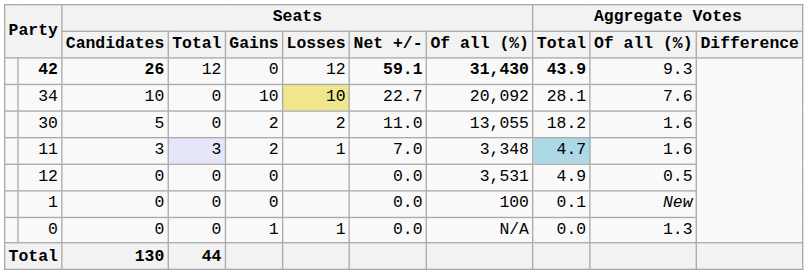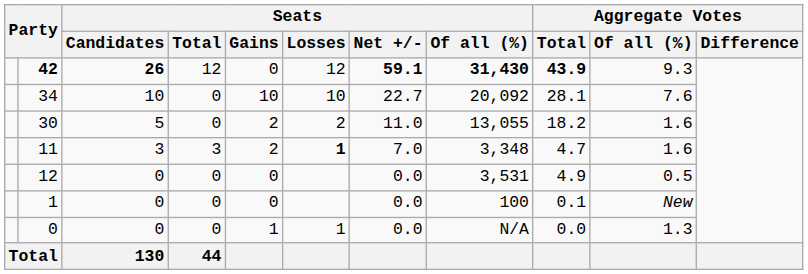(336, 98) khaki background -> (336, 98) no background
(217, 151) lavender background -> (217, 151) no background
(341, 151) normal -> (341, 151) bold
(571, 151) lightblue background -> (571, 151) no background
